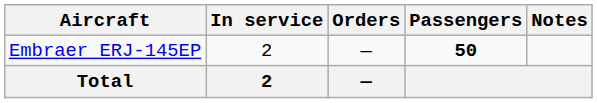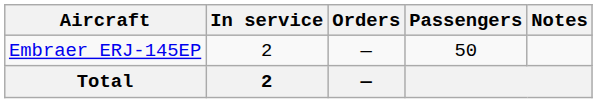(466, 51) bold -> (466, 51) normal
